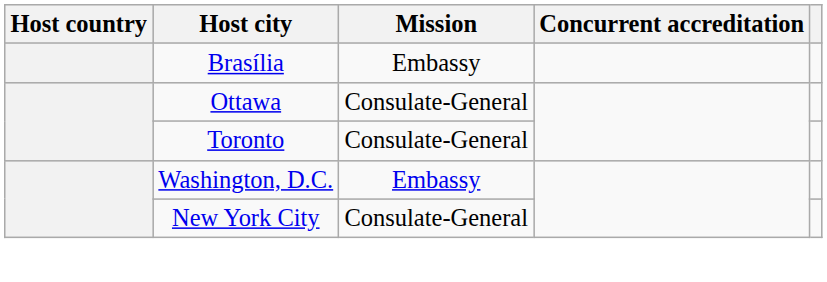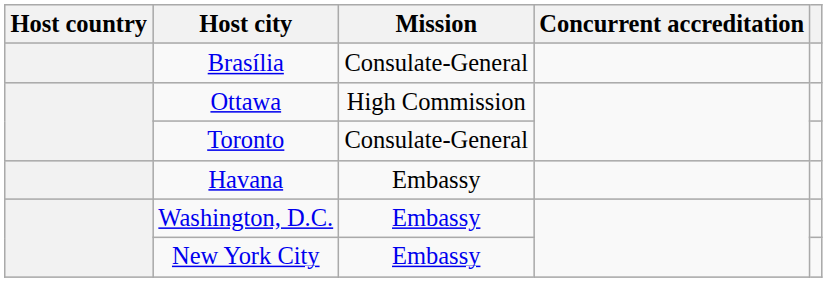(436, 62) Embassy -> (436, 62) Consulate-General
(436, 101) Consulate-General -> (436, 101) High Commission
+ row: (246, 179)
(436, 218) Consulate-General -> (436, 256) Embassy
